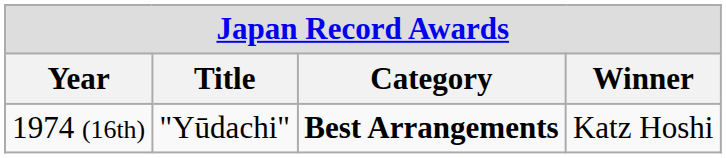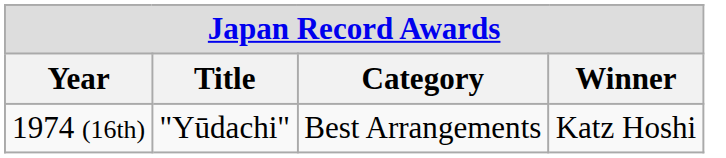(431, 127) bold -> (423, 127) normal
